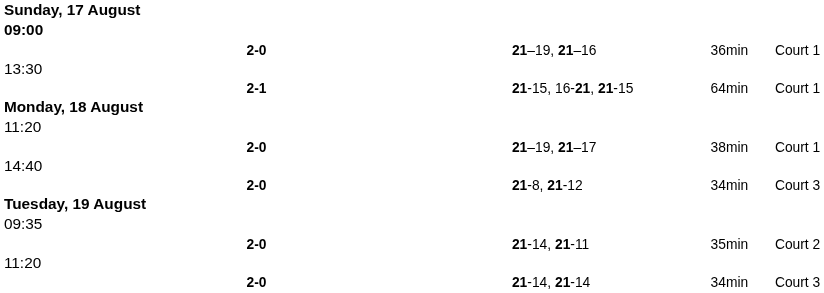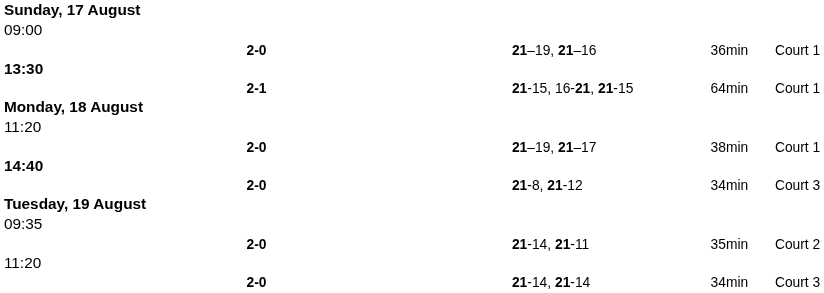(24, 30) bold -> (23, 30) normal
(23, 69) normal -> (24, 69) bold
(23, 165) normal -> (24, 165) bold
